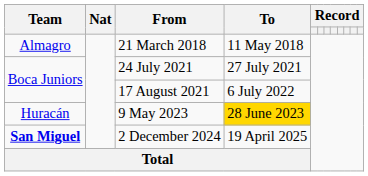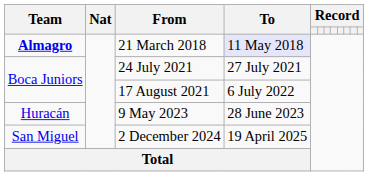(45, 45) normal -> (45, 45) bold
(265, 45) no background -> (265, 45) lavender background
(266, 113) gold background -> (266, 113) no background
(45, 136) bold -> (45, 136) normal
